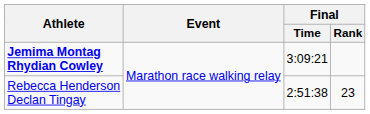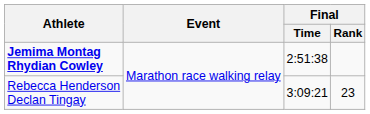(307, 60) 3:09:21 -> (307, 60) 2:51:38
(307, 93) 2:51:38 -> (307, 93) 3:09:21
